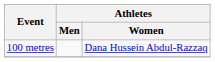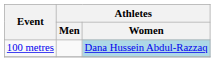(146, 48) no background -> (146, 48) lightblue background
